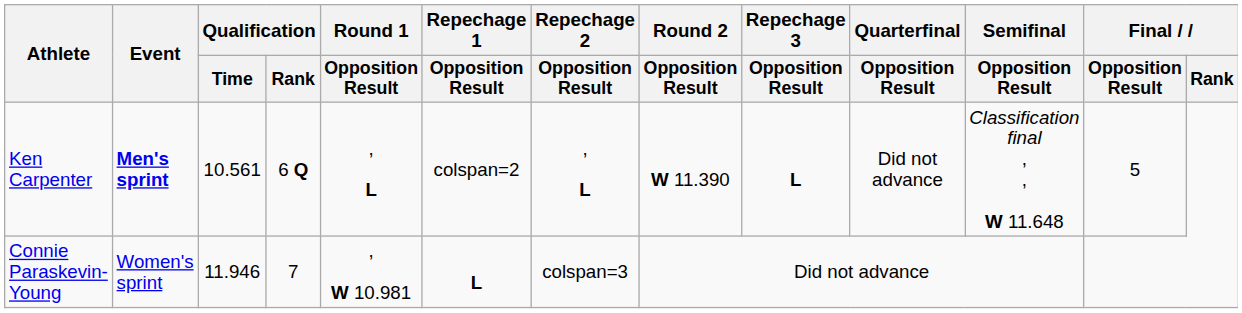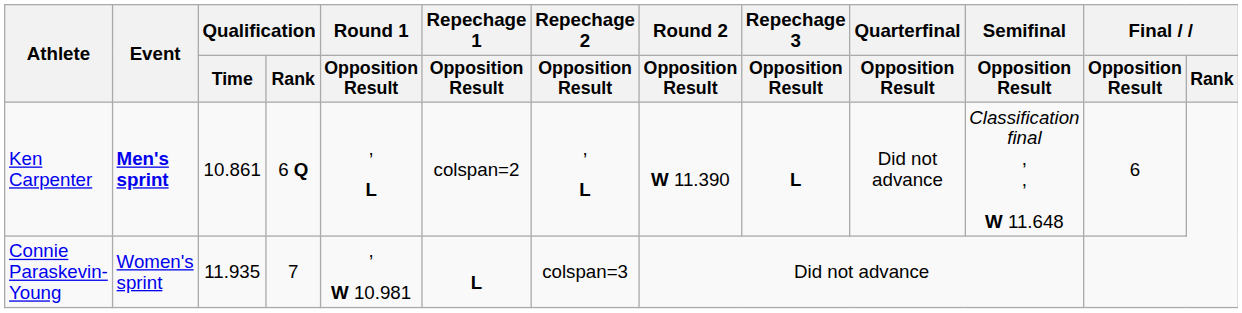(232, 170) 10.561 -> (232, 170) 10.861
(1135, 170) 5 -> (1135, 170) 6
(232, 272) 11.946 -> (232, 272) 11.935
